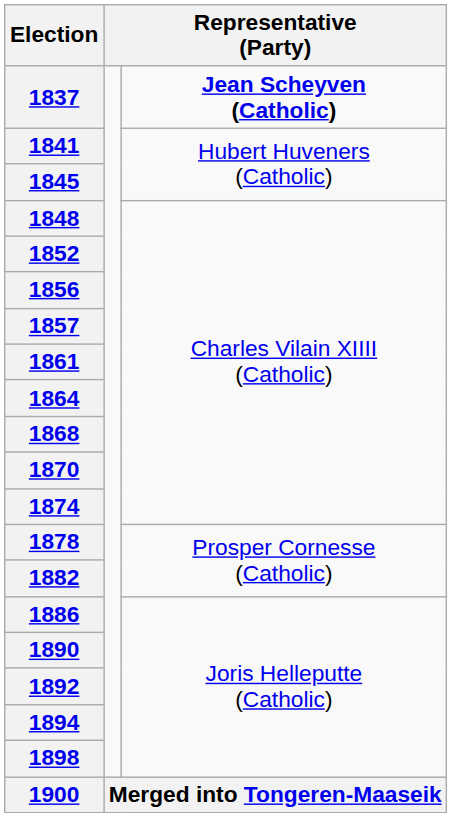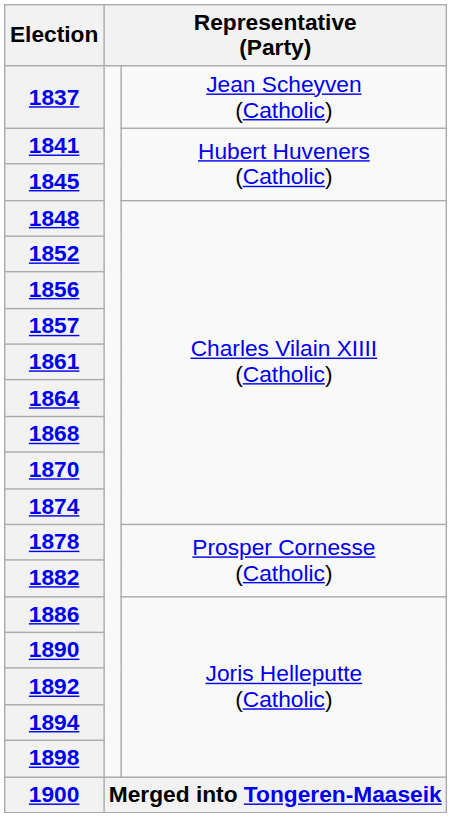(284, 96) bold -> (284, 96) normal
